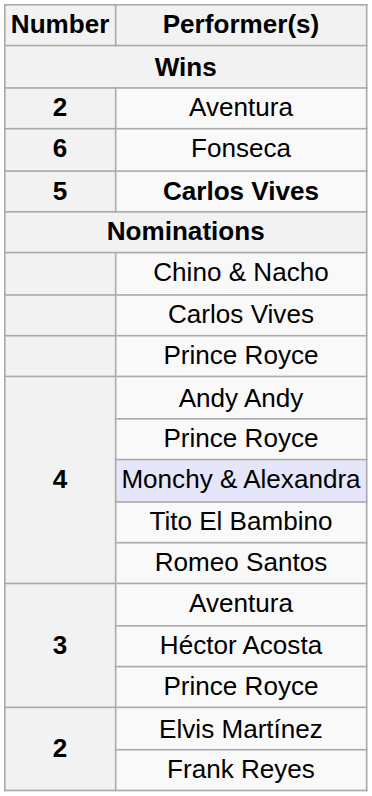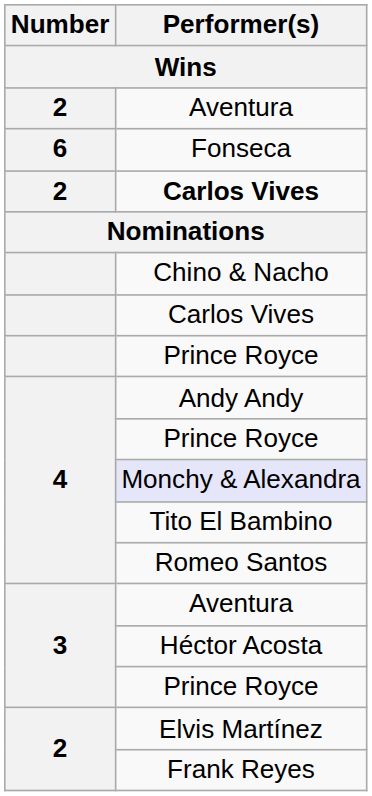(60, 190) 5 -> (60, 190) 2
